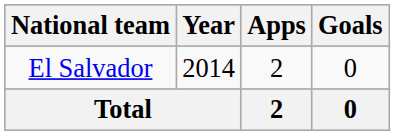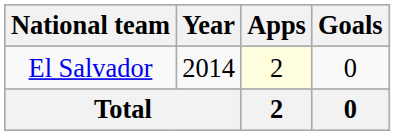(277, 67) no background -> (277, 67) lightyellow background
